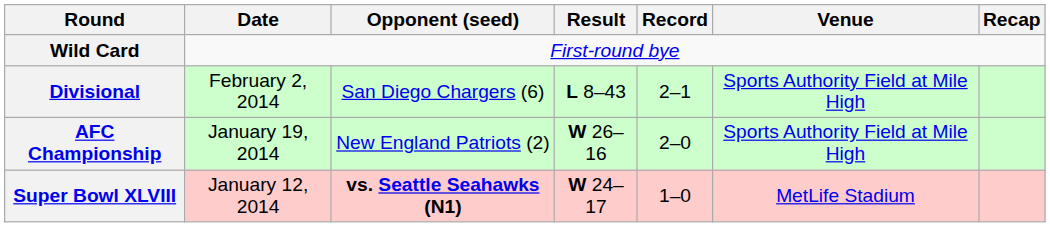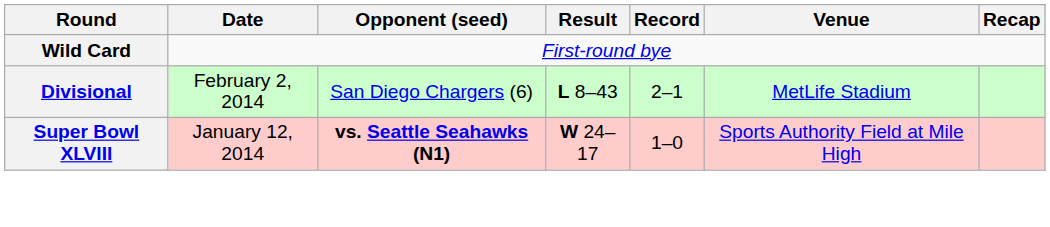(845, 91) Sports Authority Field at Mile High -> (841, 91) MetLife Stadium
- row: (95, 143)
(845, 195) MetLife Stadium -> (841, 143) Sports Authority Field at Mile High
